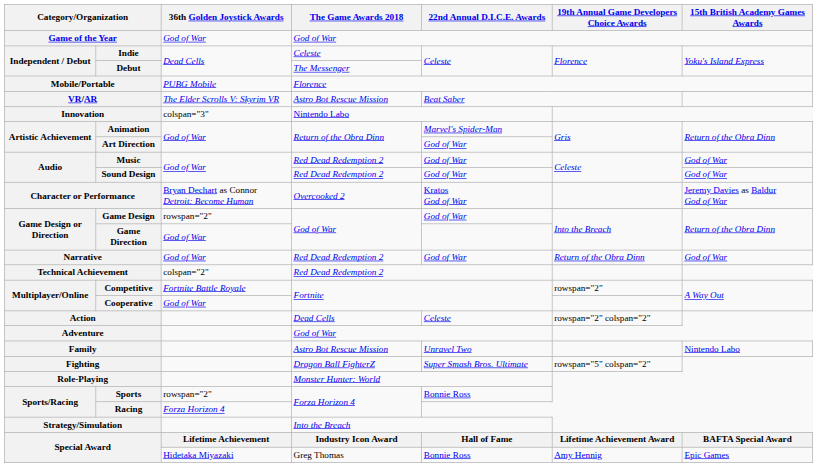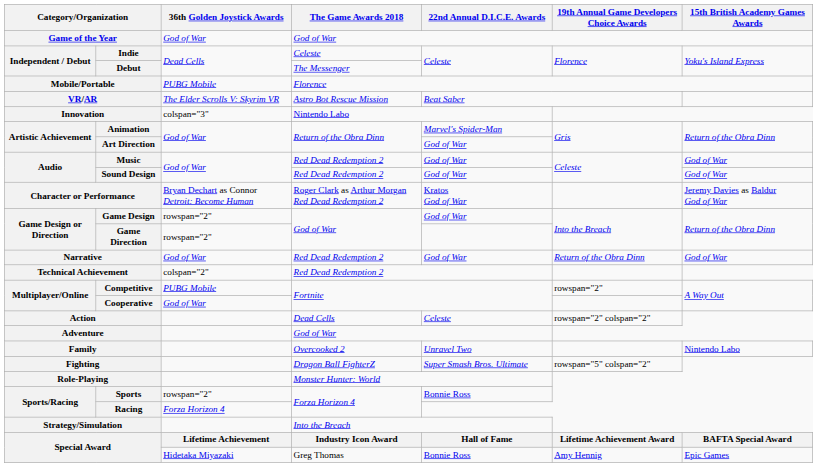(319, 195) Overcooked 2 -> (350, 195) Roger Clark as Arthur Morgan Red Dead Redemption 2
(185, 236) God of War -> (187, 236) rowspan="2"
(204, 287) Fortnite Battle Royale -> (190, 287) PUBG Mobile
(341, 348) Astro Bot Rescue Mission -> (319, 348) Overcooked 2
